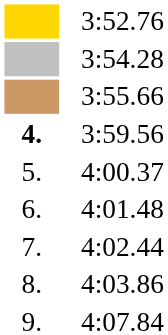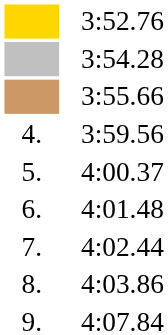(32, 134) bold -> (32, 134) normal
